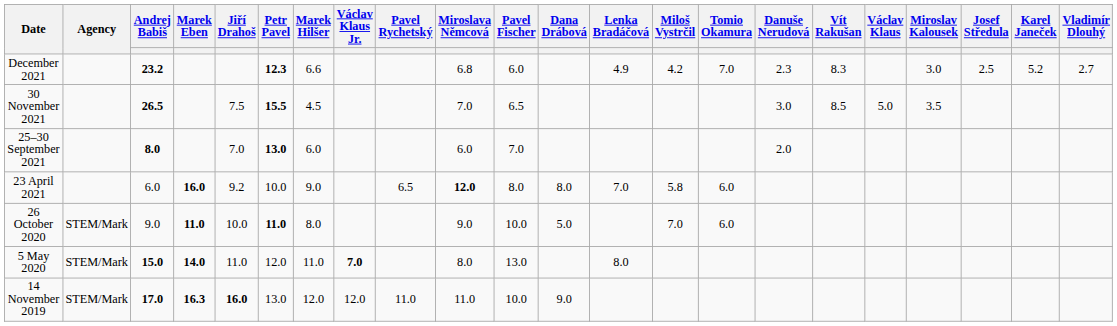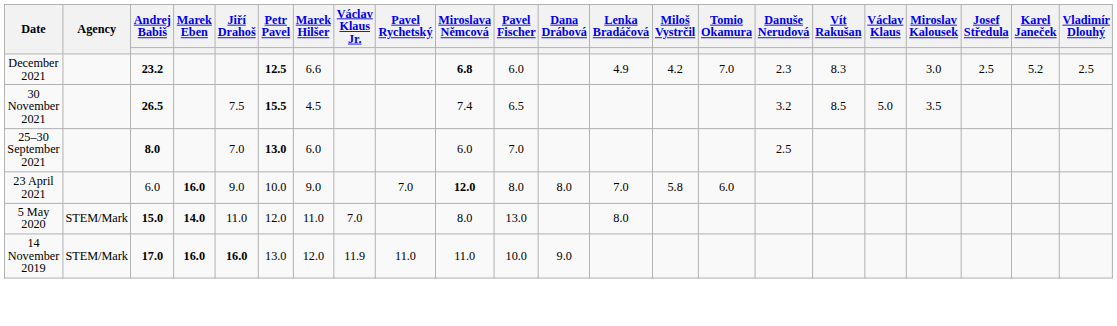(276, 68) 12.3 -> (276, 68) 12.5
(465, 68) normal -> (465, 68) bold
(1086, 68) 2.7 -> (1086, 68) 2.5
(465, 106) 7.0 -> (465, 106) 7.4
(784, 106) 3.0 -> (784, 106) 3.2
(784, 149) 2.0 -> (784, 149) 2.5
(237, 187) 9.2 -> (237, 187) 9.0
(406, 187) 6.5 -> (406, 187) 7.0
- row: (33, 224)
(355, 261) bold -> (355, 218) normal
(194, 299) 16.3 -> (194, 255) 16.0
(355, 299) 12.0 -> (355, 255) 11.9
